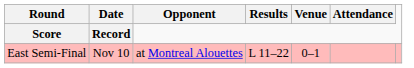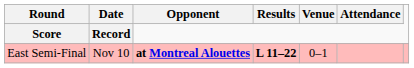(189, 53) normal -> (193, 53) bold
(269, 53) normal -> (276, 53) bold
